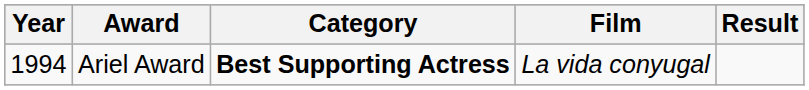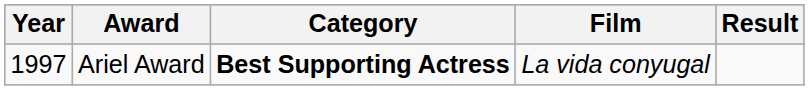(39, 64) 1994 -> (39, 64) 1997
